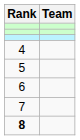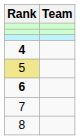(22, 49) normal -> (22, 49) bold
(22, 68) no background -> (22, 68) khaki background
(22, 87) normal -> (22, 87) bold
(22, 125) bold -> (22, 125) normal
